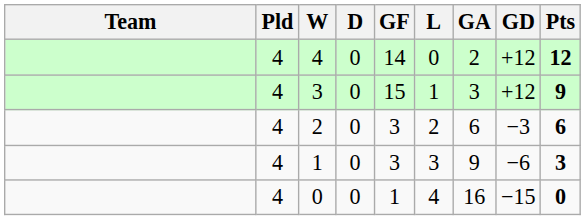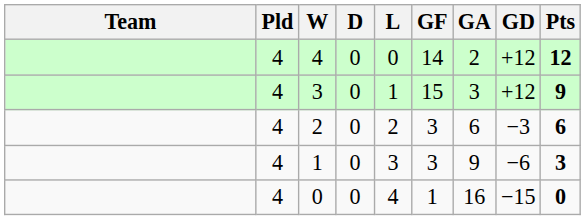columns swapped: (434, 22) <-> (394, 22)
